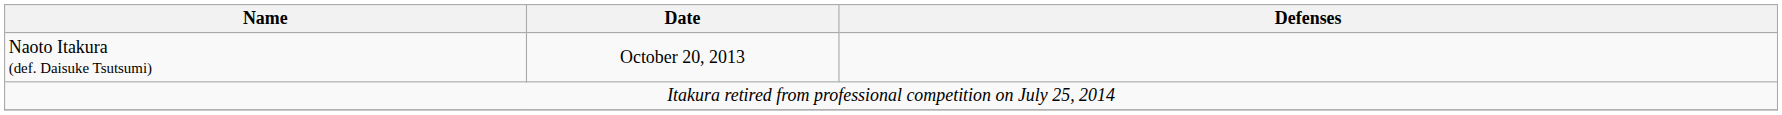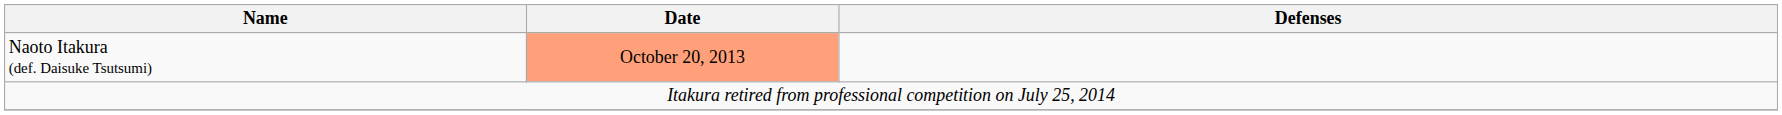(682, 57) no background -> (682, 57) lightsalmon background
